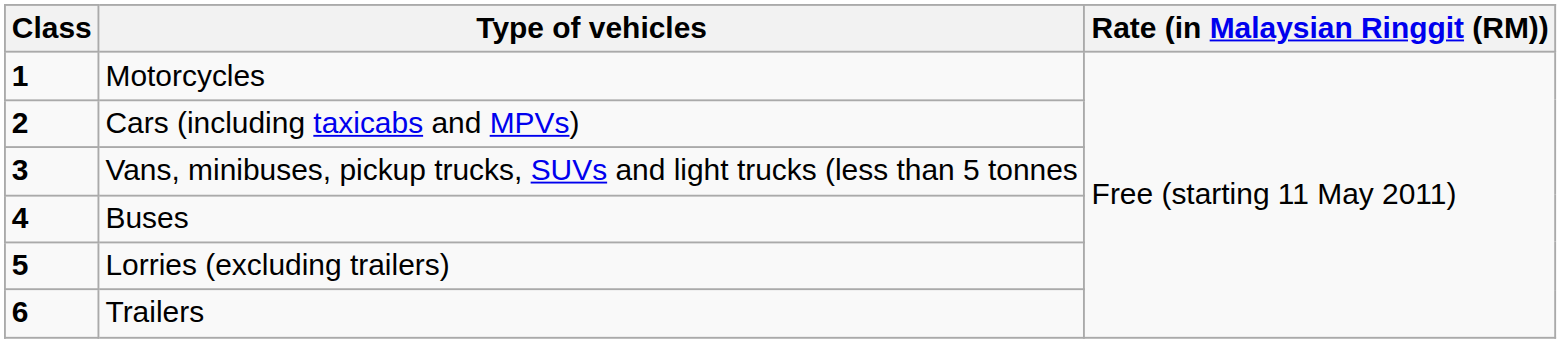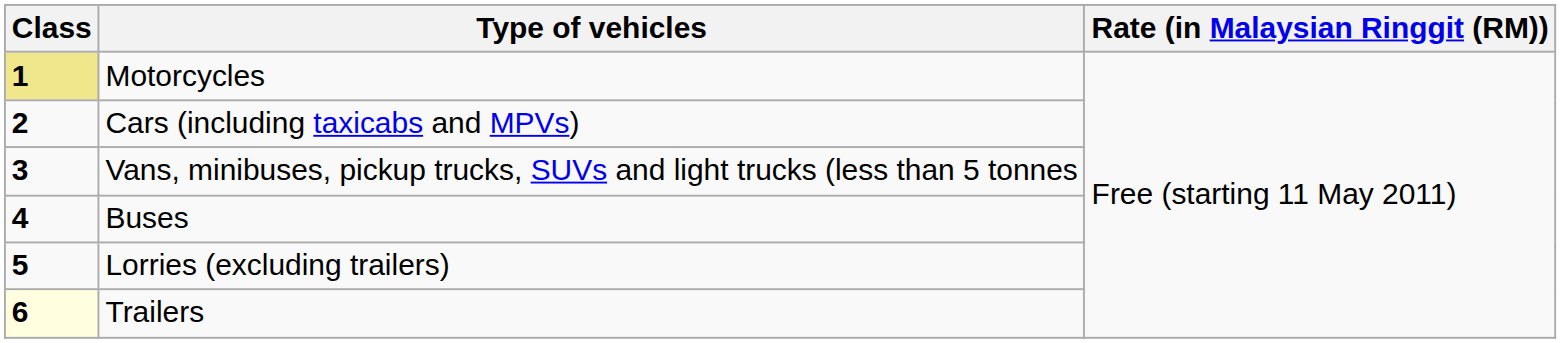(20, 75) no background -> (20, 75) khaki background
(20, 312) no background -> (20, 312) lightyellow background
